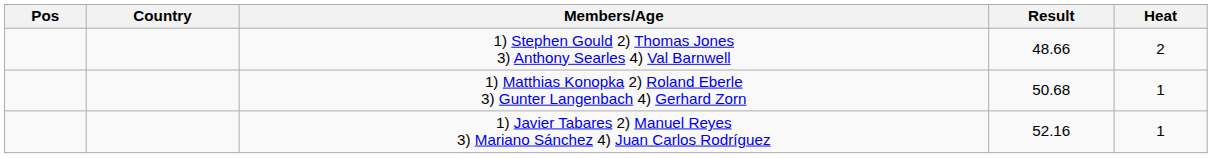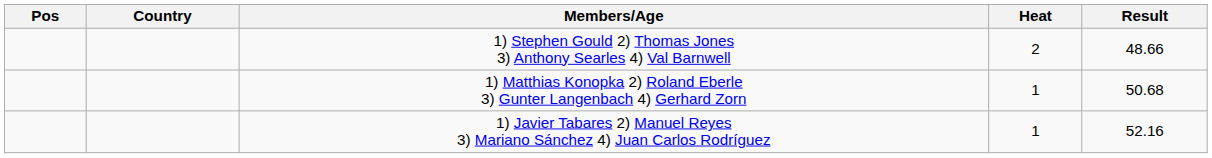columns swapped: (1161, 16) <-> (1051, 16)
